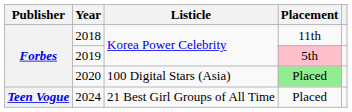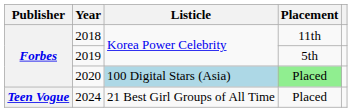(310, 55) pink background -> (310, 55) no background
(169, 76) no background -> (169, 76) lightblue background
